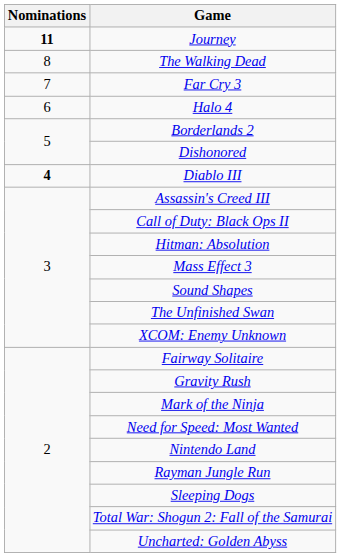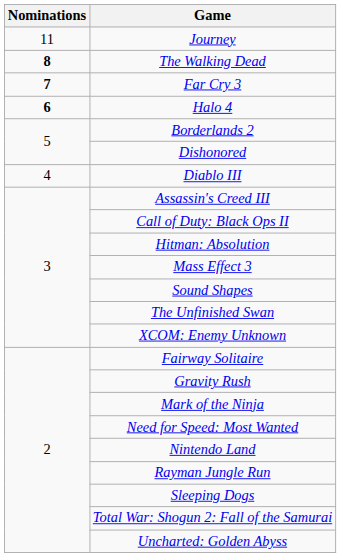(47, 38) bold -> (47, 38) normal
(47, 61) normal -> (47, 61) bold
(47, 84) normal -> (47, 84) bold
(47, 107) normal -> (47, 107) bold
(47, 175) bold -> (47, 175) normal
